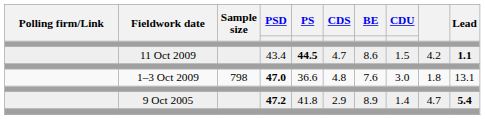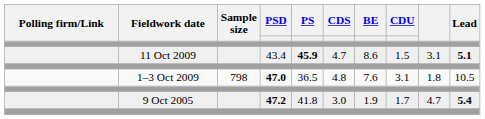(308, 55) 44.5 -> (308, 55) 45.9
(434, 55) 4.2 -> (434, 55) 3.1
(465, 55) 1.1 -> (465, 55) 5.1
(308, 78) 36.6 -> (308, 78) 36.5
(402, 78) 3.0 -> (402, 78) 3.1
(465, 78) 13.1 -> (465, 78) 10.5
(339, 100) 2.9 -> (339, 100) 3.0
(371, 100) 8.9 -> (371, 100) 1.9
(402, 100) 1.4 -> (402, 100) 1.7
